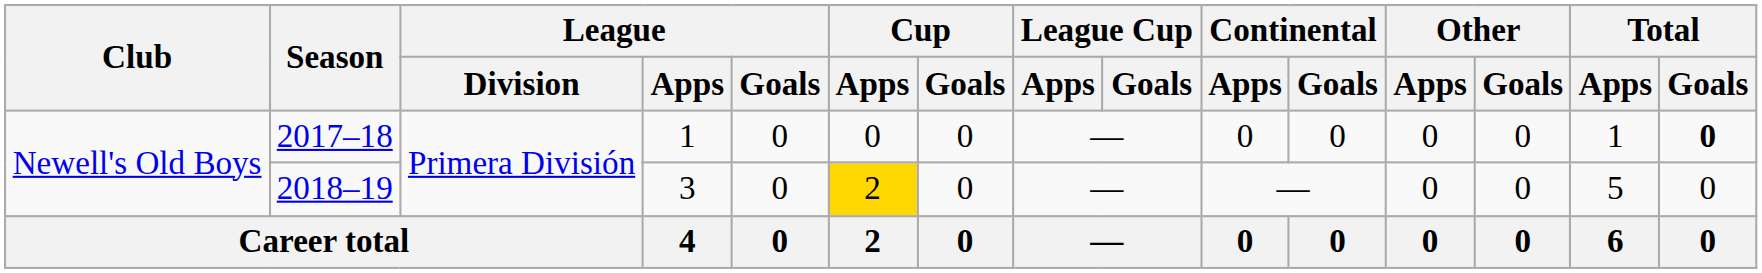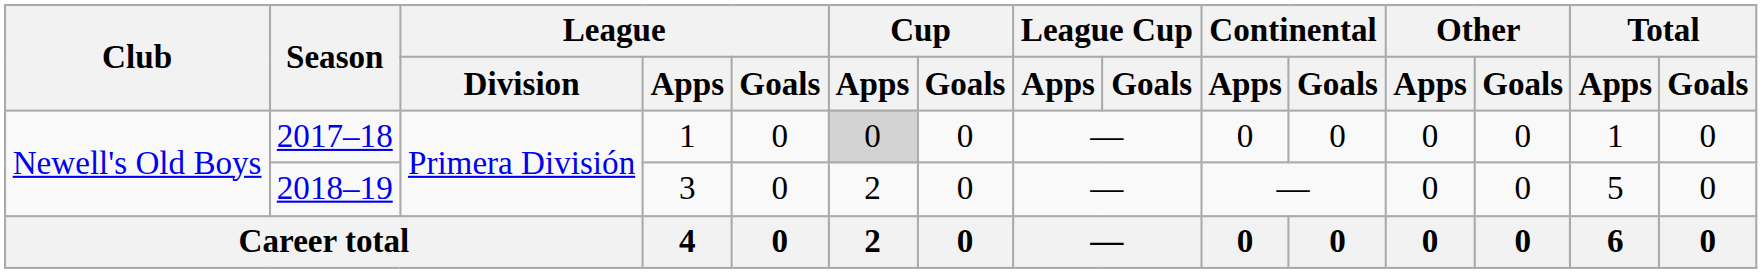(872, 135) no background -> (872, 135) lightgrey background
(1708, 135) bold -> (1708, 135) normal
(872, 188) gold background -> (872, 188) no background
